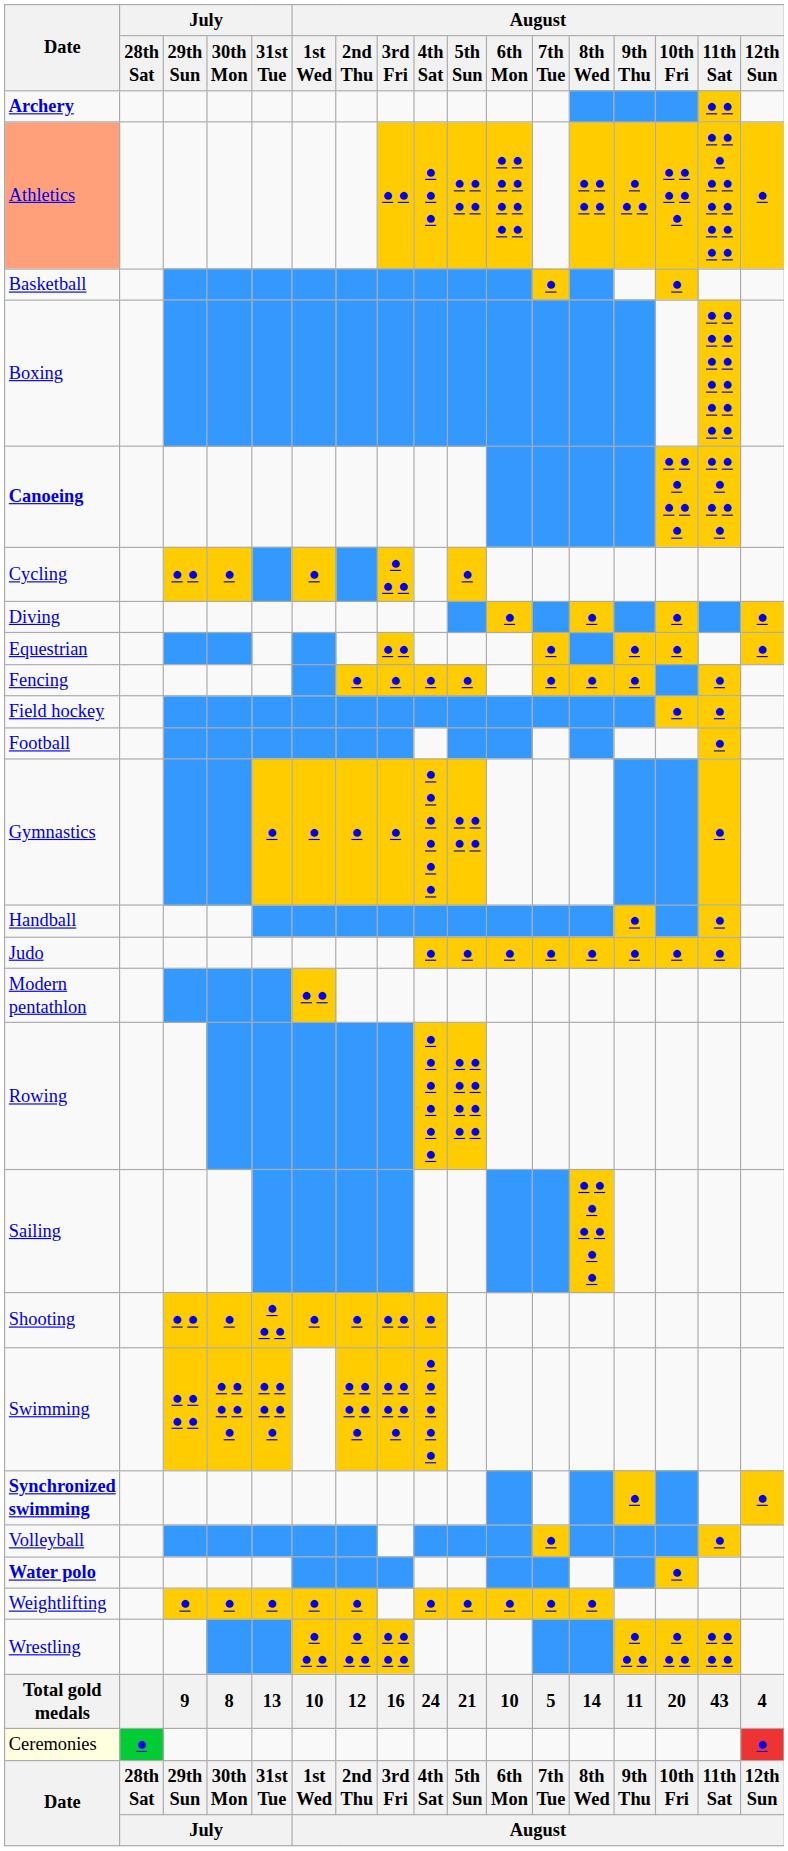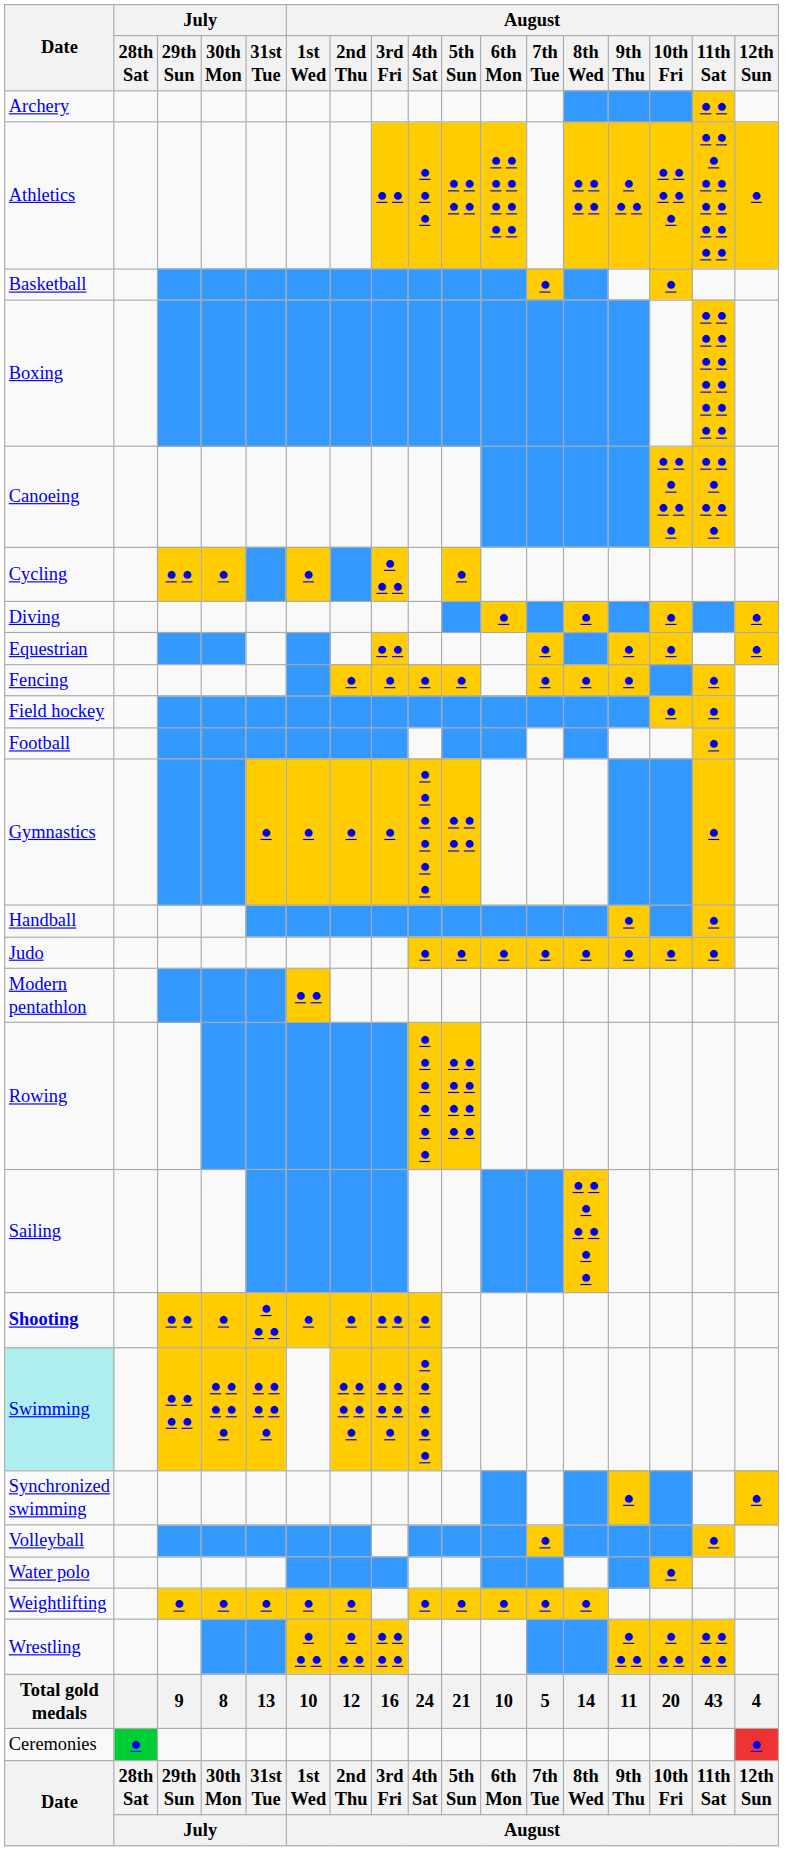(41, 106) bold -> (39, 106) normal
(42, 195) lightsalmon background -> (42, 195) no background
(46, 496) bold -> (44, 496) normal
(42, 1319) normal -> (44, 1319) bold
(49, 1408) no background -> (49, 1408) paleturquoise background
(62, 1497) bold -> (59, 1497) normal
(52, 1572) bold -> (49, 1572) normal
(53, 1744) lightyellow background -> (53, 1744) no background
